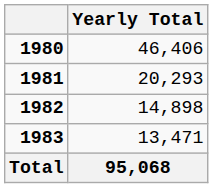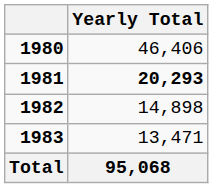(171, 79) normal -> (171, 79) bold
